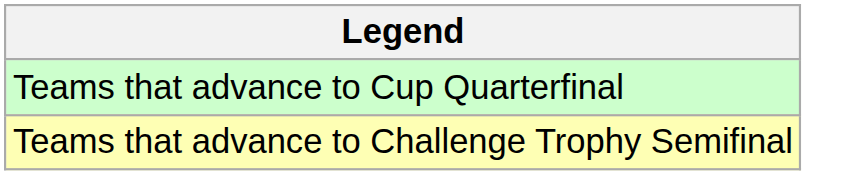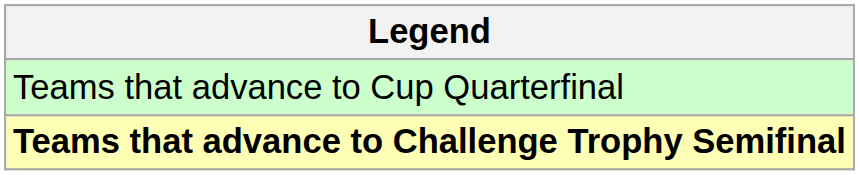(403, 141) normal -> (429, 141) bold
